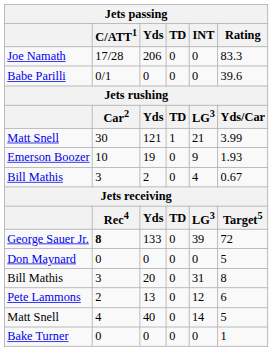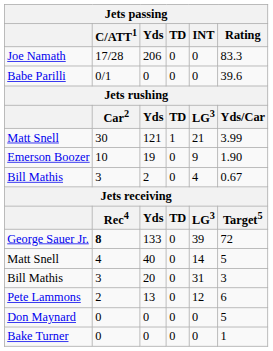(231, 157) 1.93 -> (231, 157) 1.90
rows swapped: (33, 317) <-> (42, 258)
(224, 278) 8 -> (224, 278) 3
